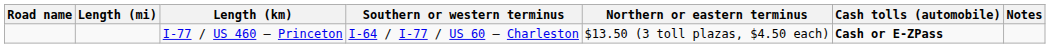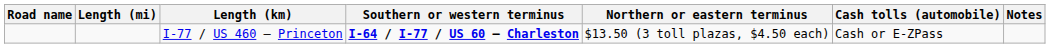(464, 34) normal -> (464, 34) bold
(889, 34) bold -> (889, 34) normal
